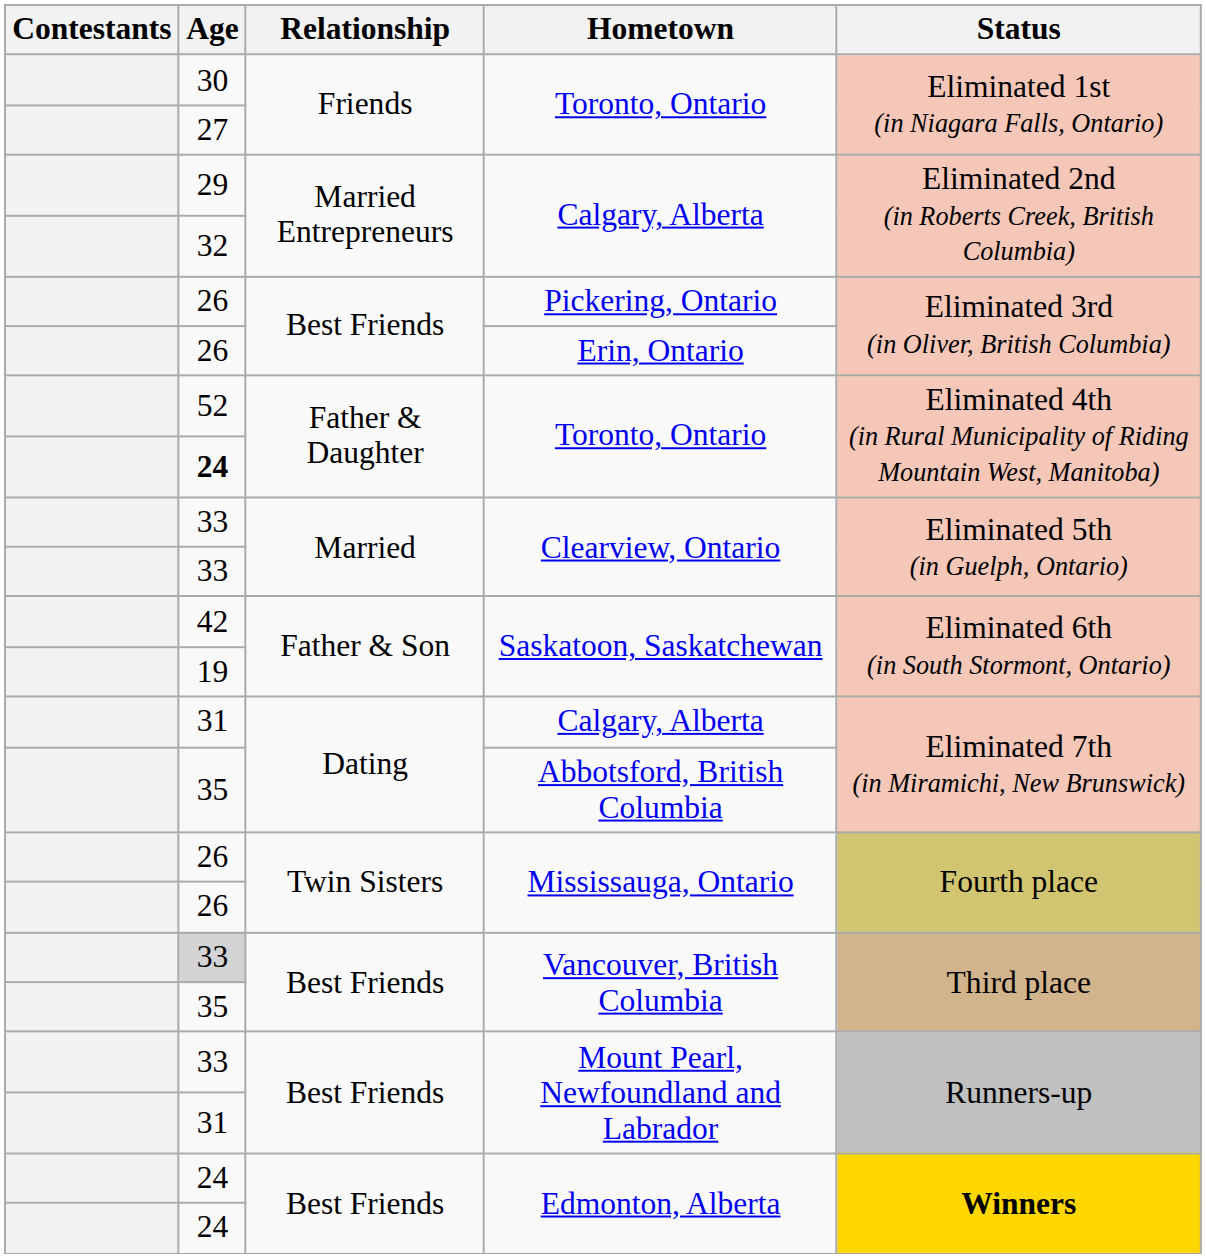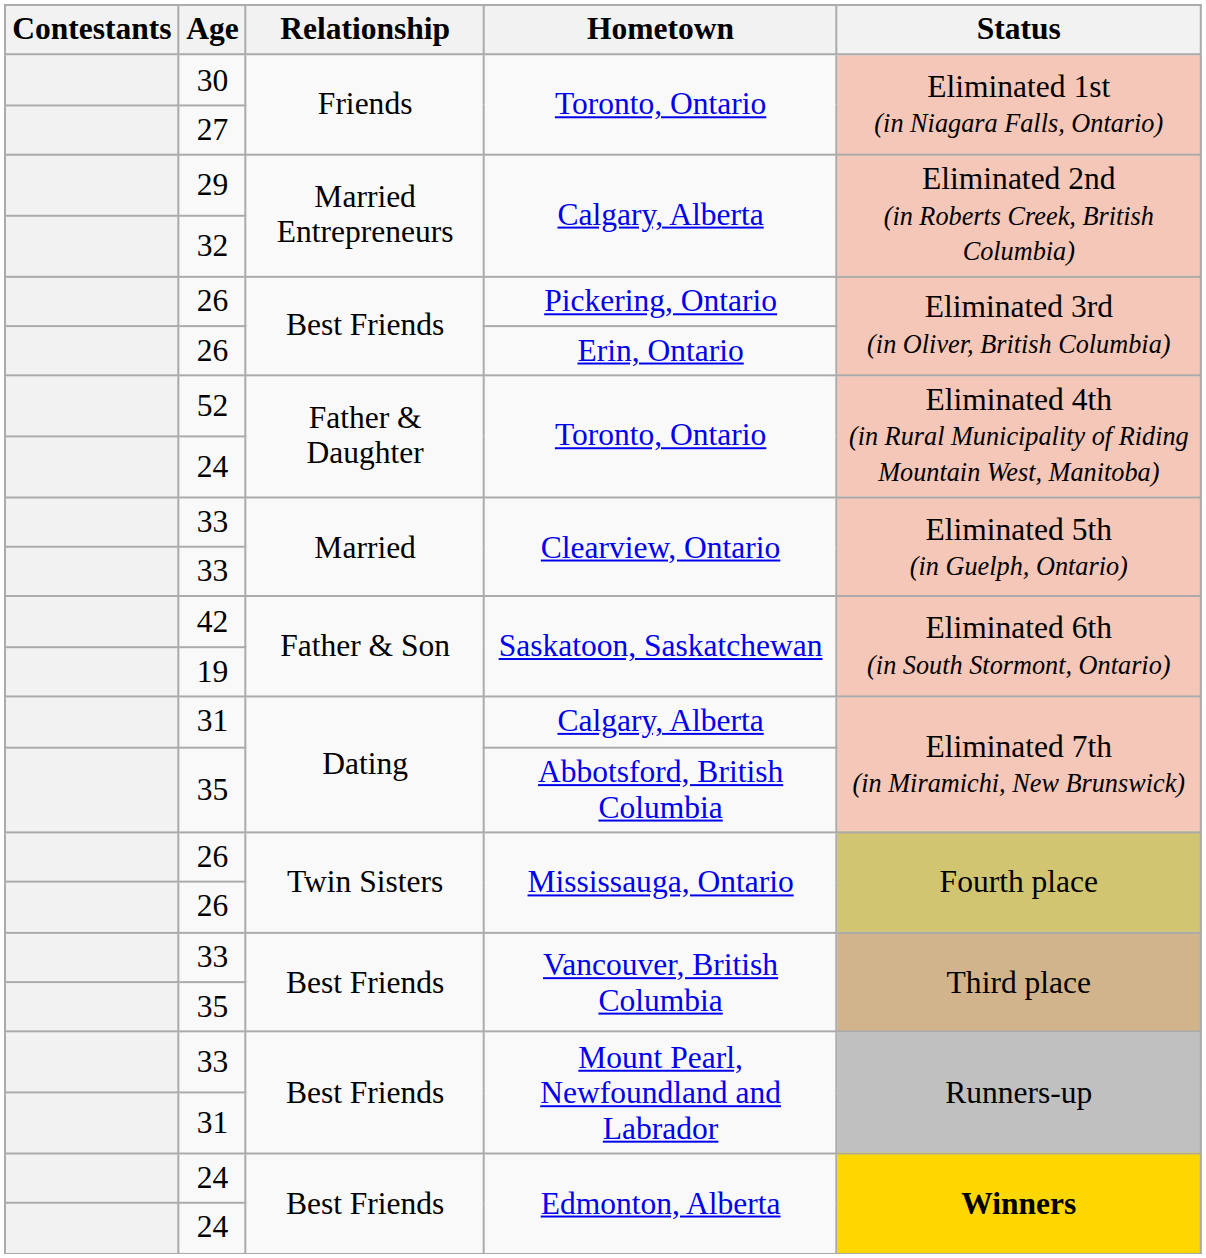(212, 466) bold -> (212, 466) normal
(212, 956) lightgrey background -> (212, 956) no background
